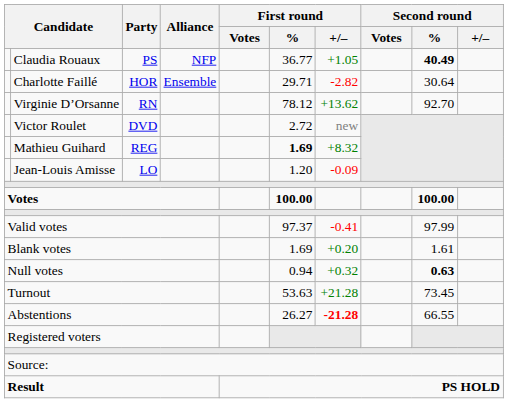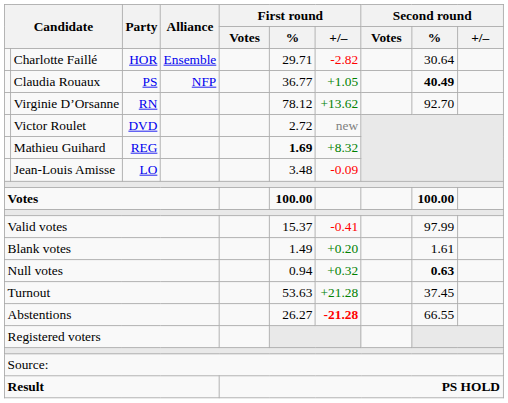rows swapped: (57, 59) <-> (56, 81)
(301, 170) 1.20 -> (301, 170) 3.48
(297, 226) 97.37 -> (297, 226) 15.37
(301, 248) 1.69 -> (301, 248) 1.49
(439, 292) 73.45 -> (439, 292) 37.45
